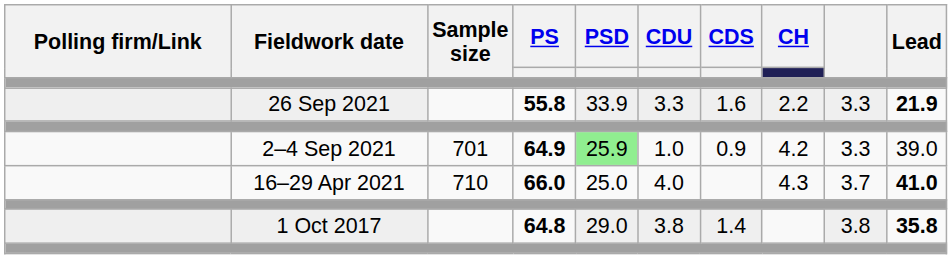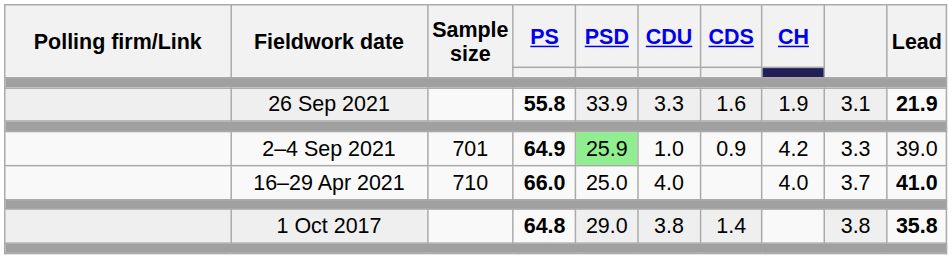(793, 105) 2.2 -> (793, 105) 1.9
(856, 105) 3.3 -> (856, 105) 3.1
(793, 183) 4.3 -> (793, 183) 4.0
